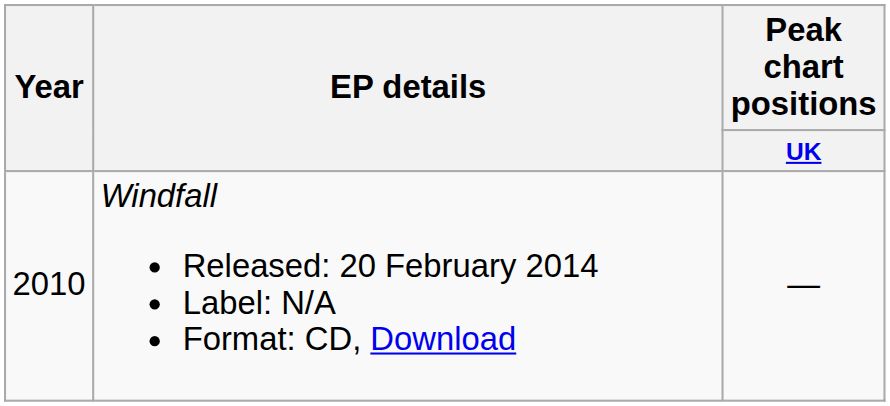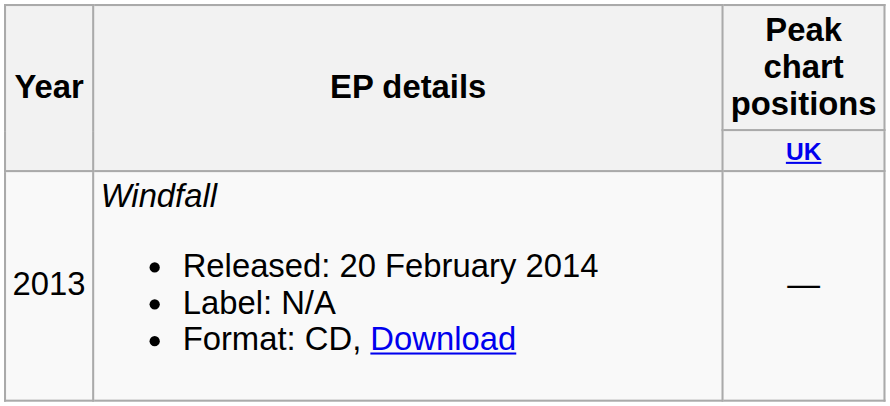(49, 285) 2010 -> (49, 285) 2013
